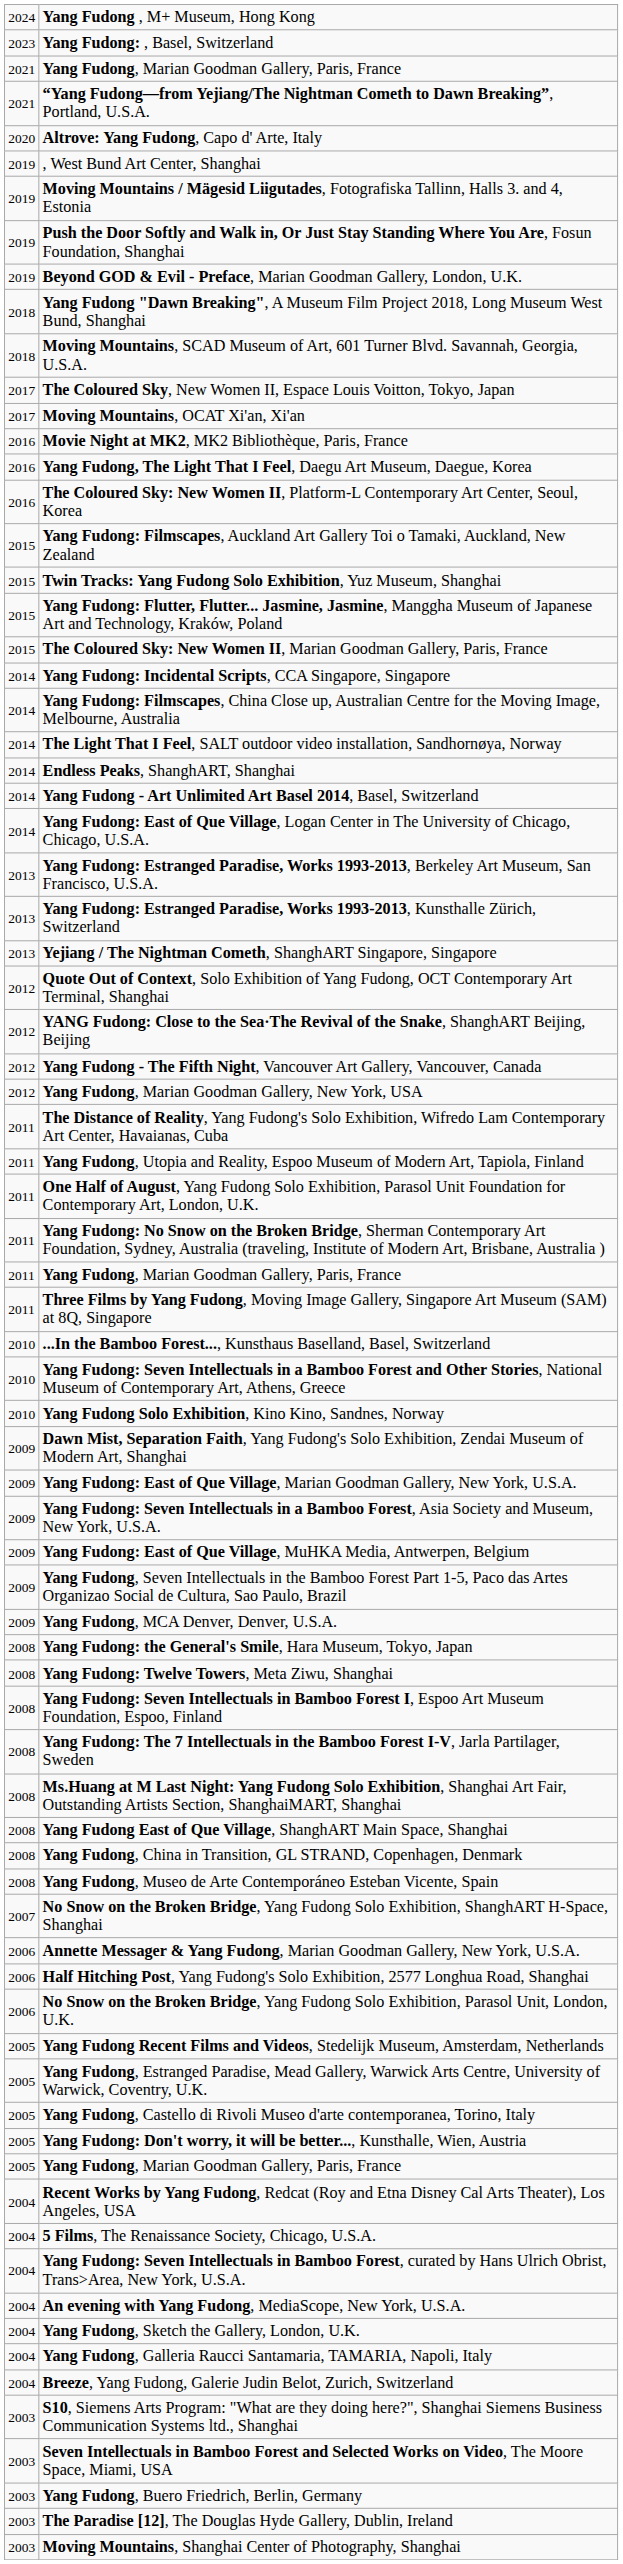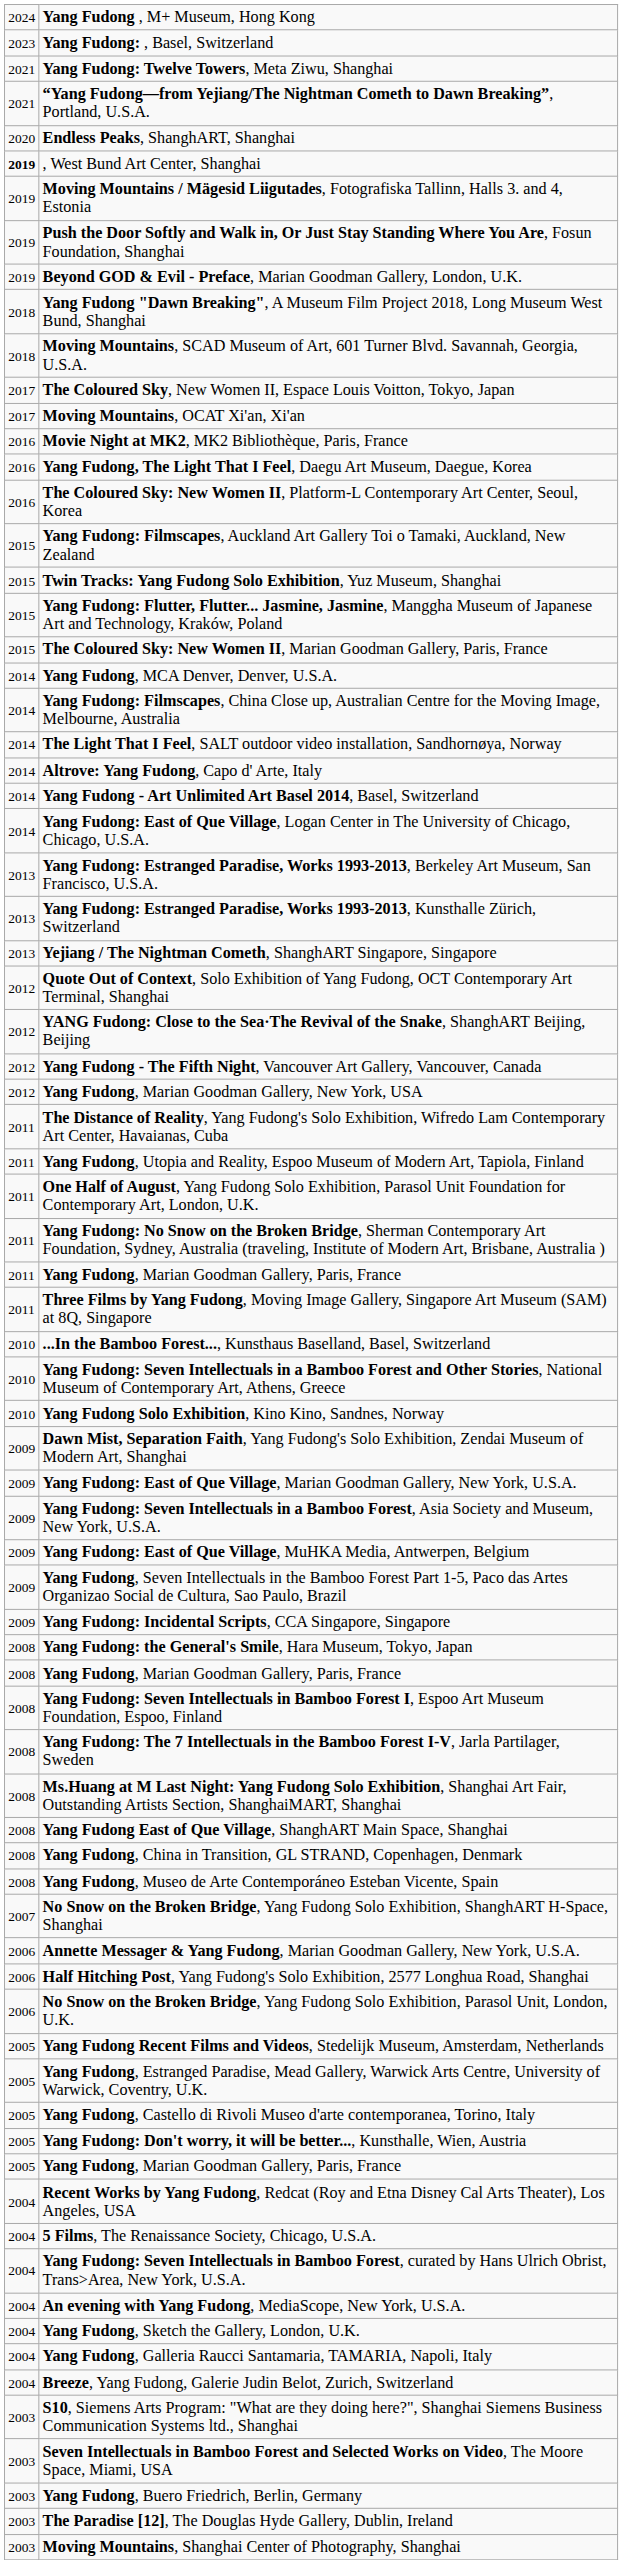(222, 68) Yang Fudong, Marian Goodman Gallery, Paris, France -> (218, 68) Yang Fudong: Twelve Towers, Meta Ziwu, Shanghai
(182, 138) Altrove: Yang Fudong, Capo d' Arte, Italy -> (169, 138) Endless Peaks, ShanghART, Shanghai
(22, 164) normal -> (22, 163) bold
(246, 675) Yang Fudong: Incidental Scripts, CCA Singapore, Singapore -> (190, 675) Yang Fudong, MCA Denver, Denver, U.S.A.
(169, 770) Endless Peaks, ShanghART, Shanghai -> (182, 770) Altrove: Yang Fudong, Capo d' Arte, Italy
(190, 1621) Yang Fudong, MCA Denver, Denver, U.S.A. -> (246, 1621) Yang Fudong: Incidental Scripts, CCA Singapore, Singapore
(218, 1673) Yang Fudong: Twelve Towers, Meta Ziwu, Shanghai -> (222, 1673) Yang Fudong, Marian Goodman Gallery, Paris, France
